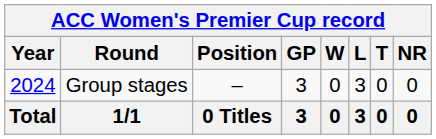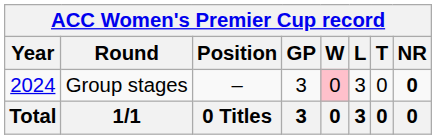(335, 85) no background -> (335, 85) pink background
(412, 85) normal -> (412, 85) bold
